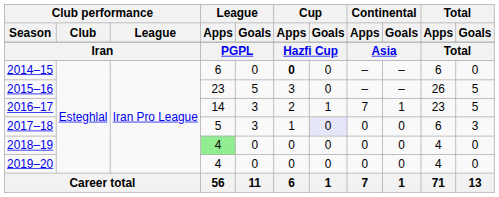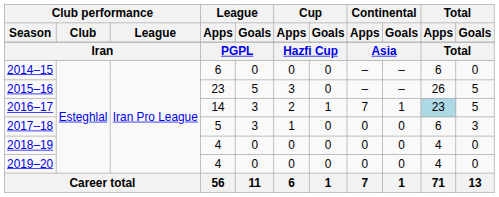(291, 70) bold -> (291, 70) normal
(438, 107) no background -> (438, 107) lightblue background
(328, 126) lavender background -> (328, 126) no background
(218, 145) lightgreen background -> (218, 145) no background
